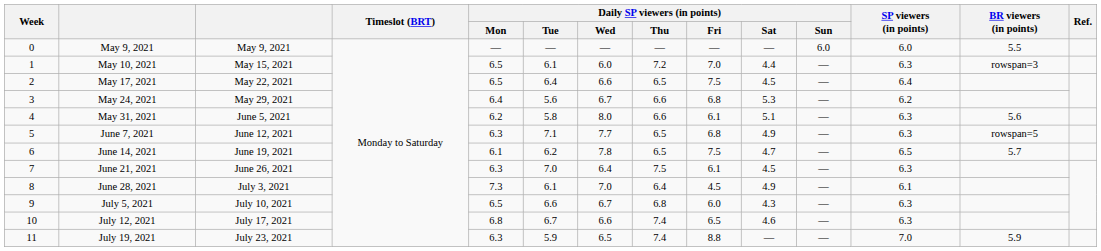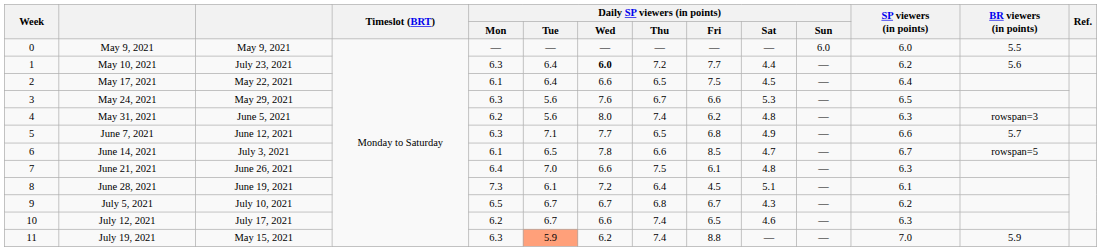(264, 65) May 15, 2021 -> (264, 65) July 23, 2021
(496, 65) 6.5 -> (496, 65) 6.3
(550, 65) 6.1 -> (550, 65) 6.4
(605, 65) normal -> (605, 65) bold
(714, 65) 7.0 -> (714, 65) 7.7
(905, 65) 6.3 -> (905, 65) 6.2
(1015, 65) rowspan=3 -> (1015, 65) 5.6
(496, 82) 6.5 -> (496, 82) 6.1
(496, 99) 6.4 -> (496, 99) 6.3
(605, 99) 6.7 -> (605, 99) 7.6
(660, 99) 6.6 -> (660, 99) 6.7
(714, 99) 6.8 -> (714, 99) 6.6
(905, 99) 6.2 -> (905, 99) 6.5
(550, 117) 5.8 -> (550, 117) 5.6
(660, 117) 6.6 -> (660, 117) 7.4
(714, 117) 6.1 -> (714, 117) 6.2
(769, 117) 5.1 -> (769, 117) 4.8
(1015, 117) 5.6 -> (1015, 117) rowspan=3
(905, 134) 6.3 -> (905, 134) 6.6
(1015, 134) rowspan=5 -> (1015, 134) 5.7
(264, 151) June 19, 2021 -> (264, 151) July 3, 2021
(550, 151) 6.2 -> (550, 151) 6.5
(660, 151) 6.5 -> (660, 151) 6.6
(714, 151) 7.5 -> (714, 151) 8.5
(905, 151) 6.5 -> (905, 151) 6.7
(1015, 151) 5.7 -> (1015, 151) rowspan=5
(496, 168) 6.3 -> (496, 168) 6.4
(605, 168) 6.4 -> (605, 168) 6.6
(769, 168) 4.5 -> (769, 168) 4.8
(264, 186) July 3, 2021 -> (264, 186) June 19, 2021
(605, 186) 7.0 -> (605, 186) 7.2
(769, 186) 4.9 -> (769, 186) 5.1
(550, 203) 6.6 -> (550, 203) 6.7
(714, 203) 6.0 -> (714, 203) 6.7
(905, 203) 6.3 -> (905, 203) 6.2
(496, 220) 6.8 -> (496, 220) 6.2
(264, 238) July 23, 2021 -> (264, 238) May 15, 2021
(550, 238) no background -> (550, 238) lightsalmon background
(605, 238) 6.5 -> (605, 238) 6.2
